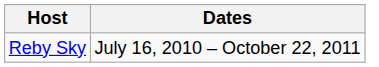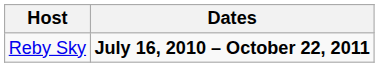(227, 47) normal -> (232, 47) bold
